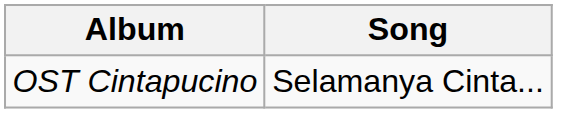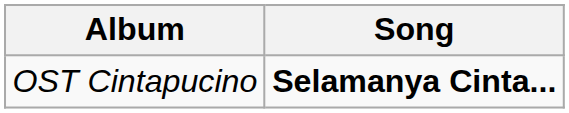(408, 81) normal -> (414, 81) bold
